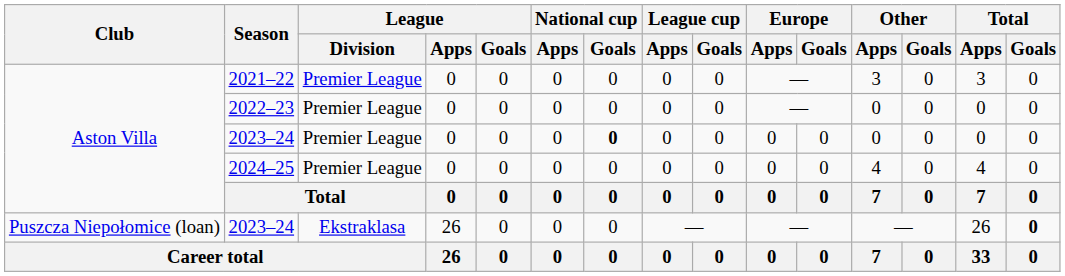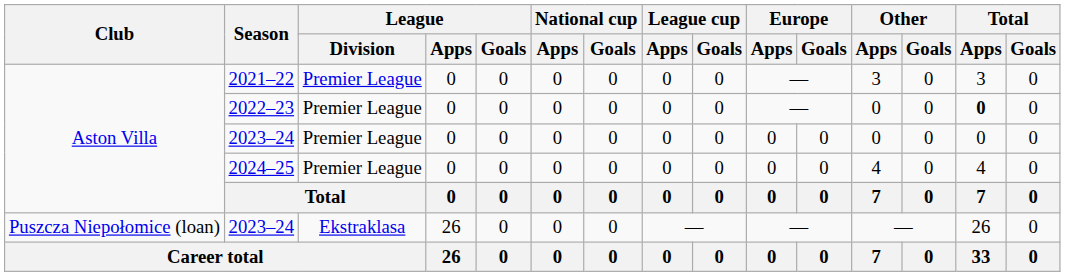(981, 108) normal -> (981, 108) bold
(613, 138) bold -> (613, 138) normal
(1033, 227) bold -> (1033, 227) normal
